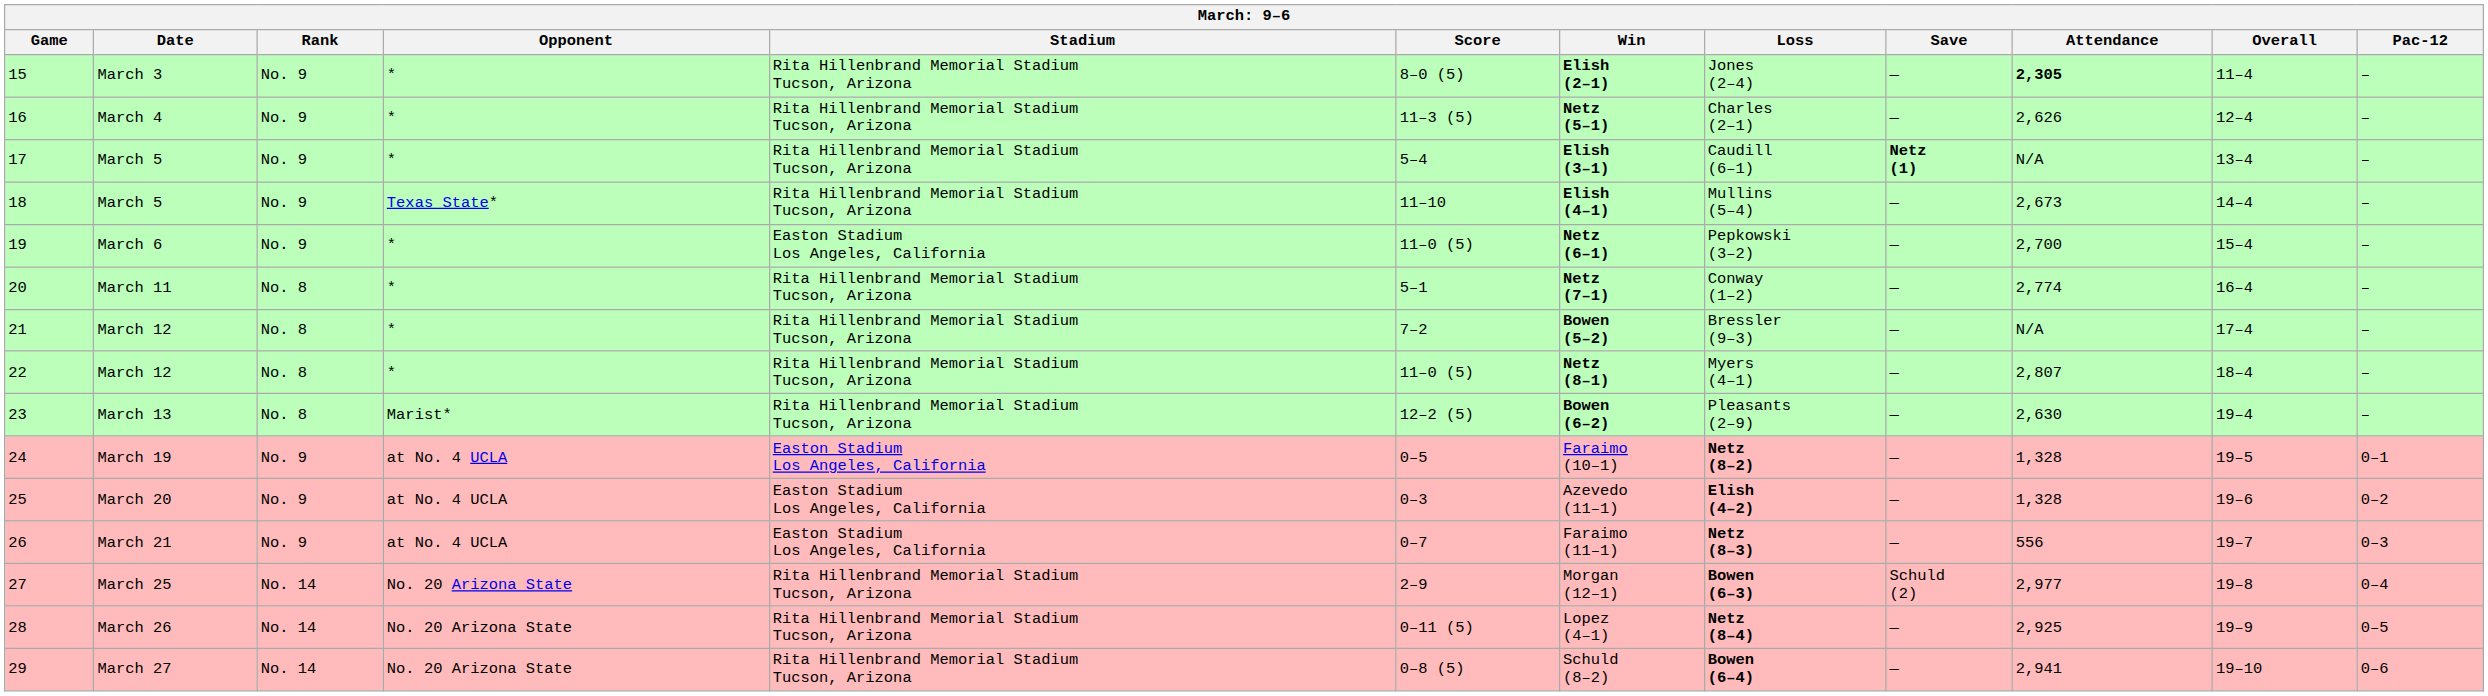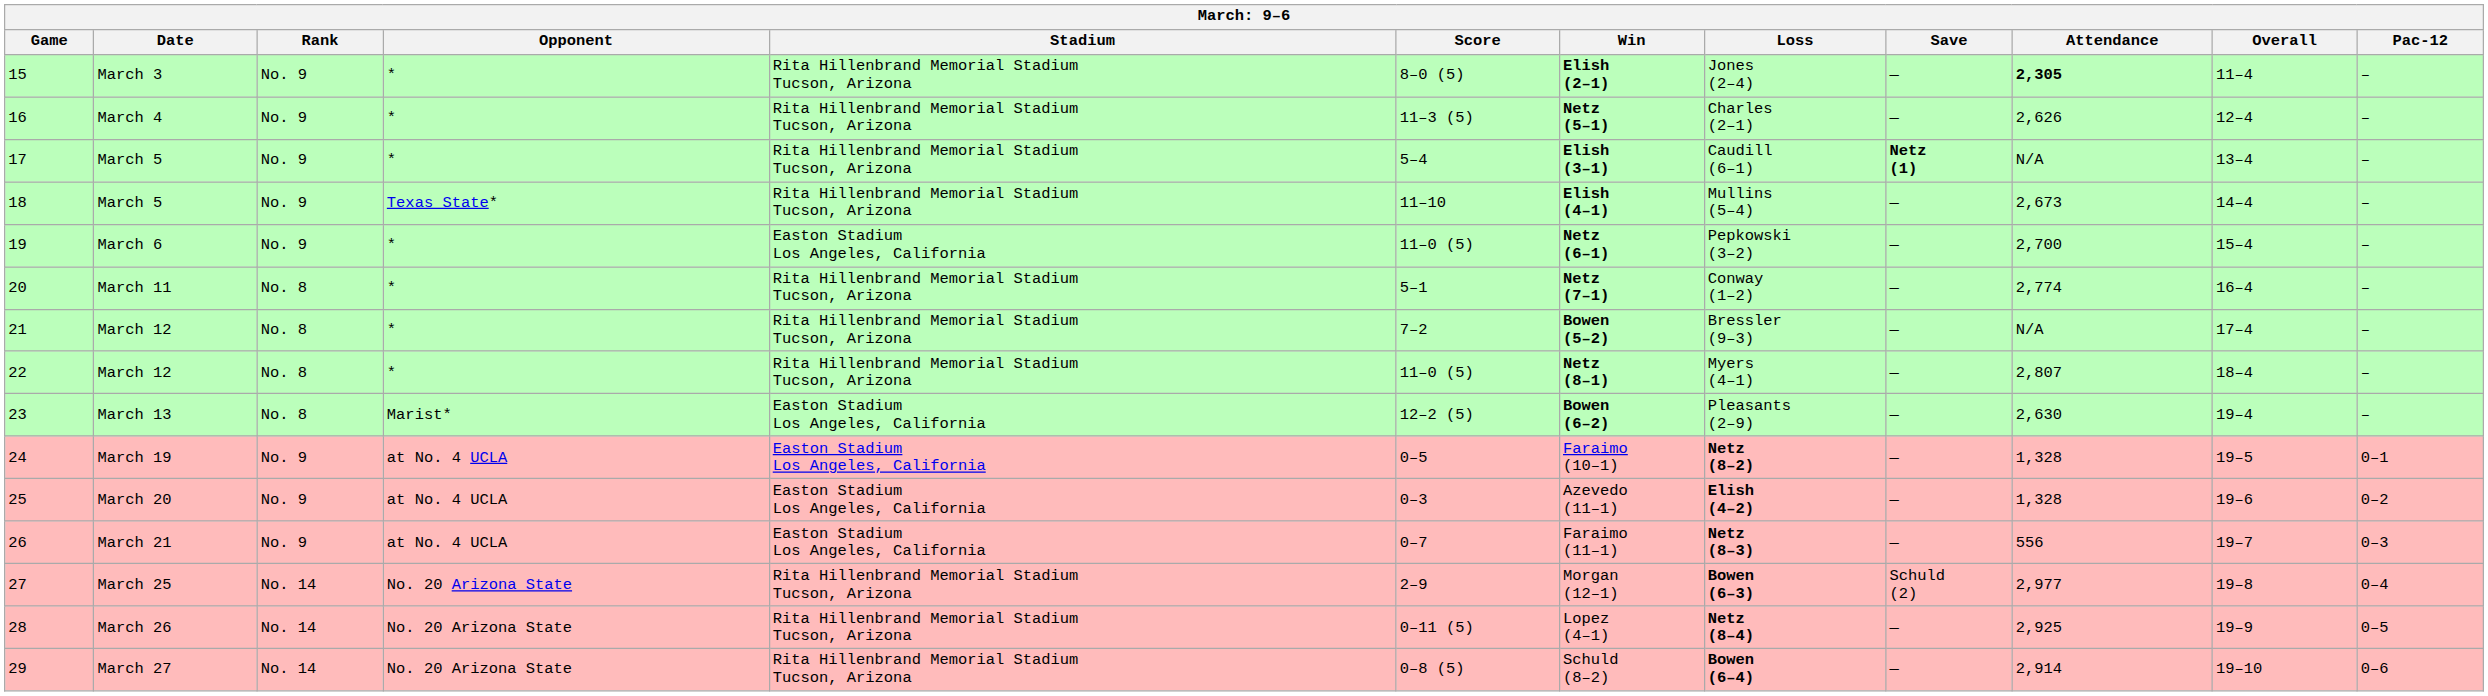(926, 415) Rita Hillenbrand Memorial Stadium Tucson, Arizona -> (879, 415) Easton Stadium Los Angeles, California
(2039, 670) 2,941 -> (2039, 670) 2,914
